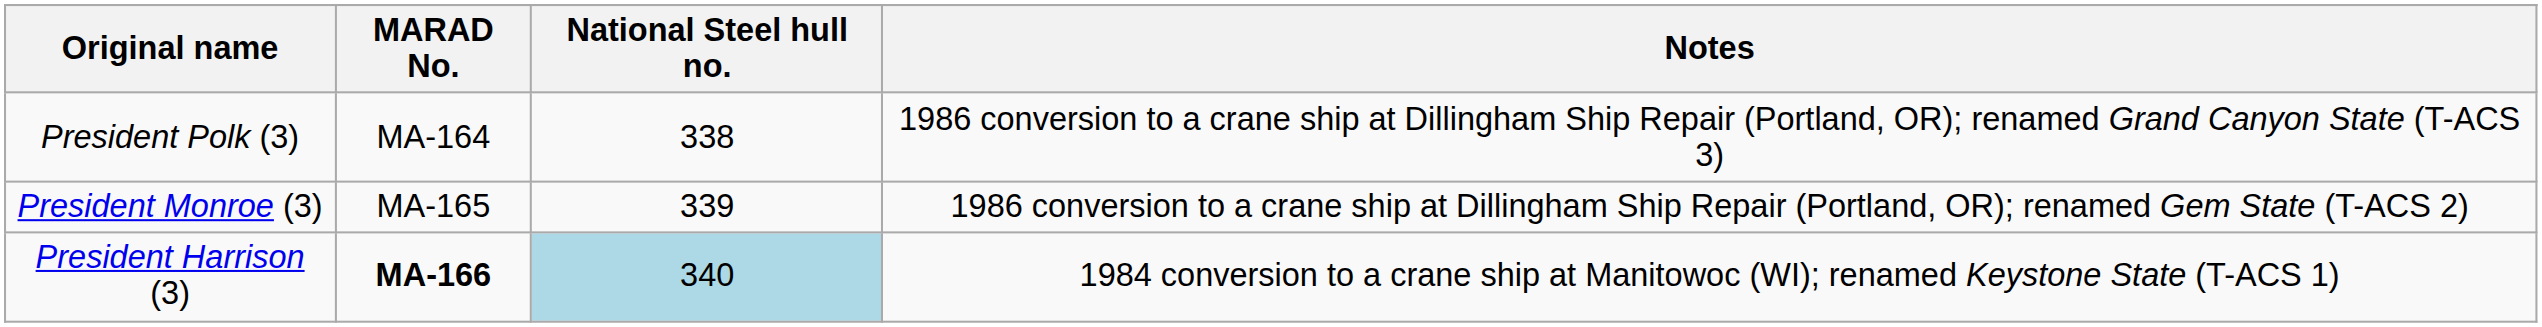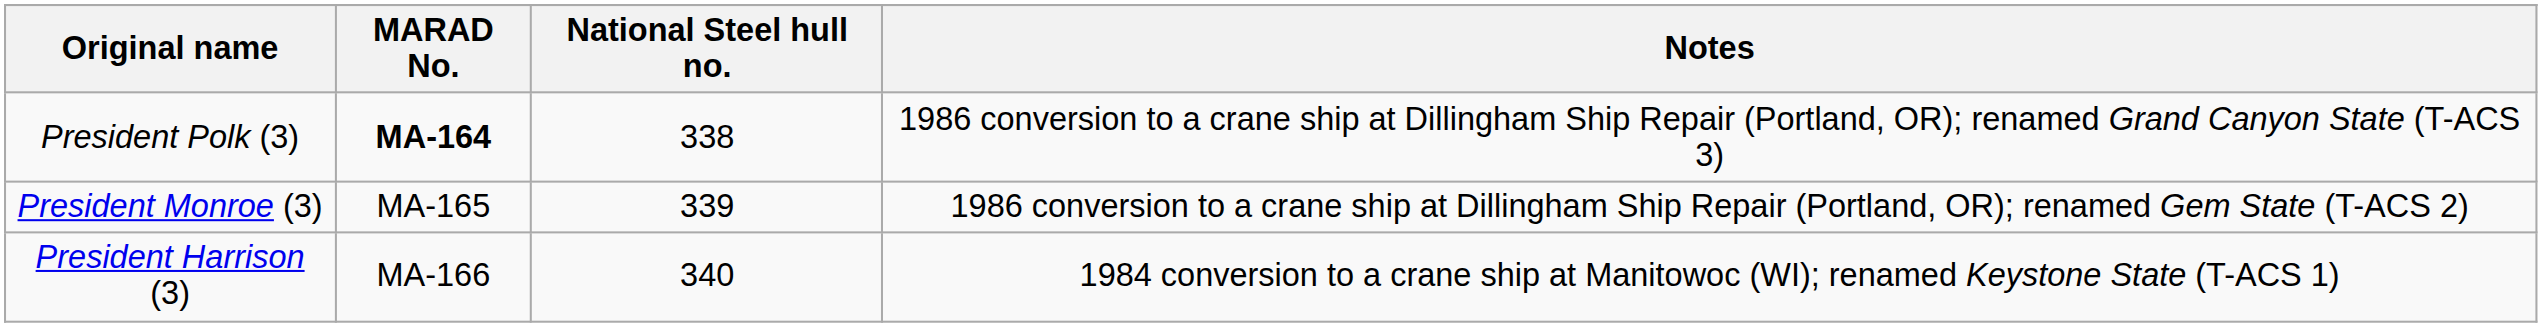(433, 136) normal -> (433, 136) bold
(433, 276) bold -> (433, 276) normal
(707, 276) lightblue background -> (707, 276) no background
